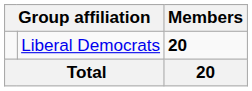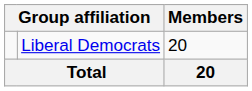(177, 45) bold -> (177, 45) normal
